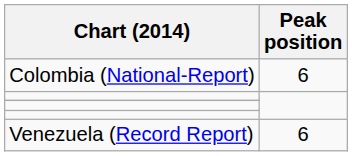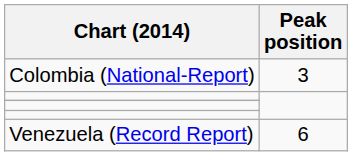(303, 75) 6 -> (303, 75) 3
